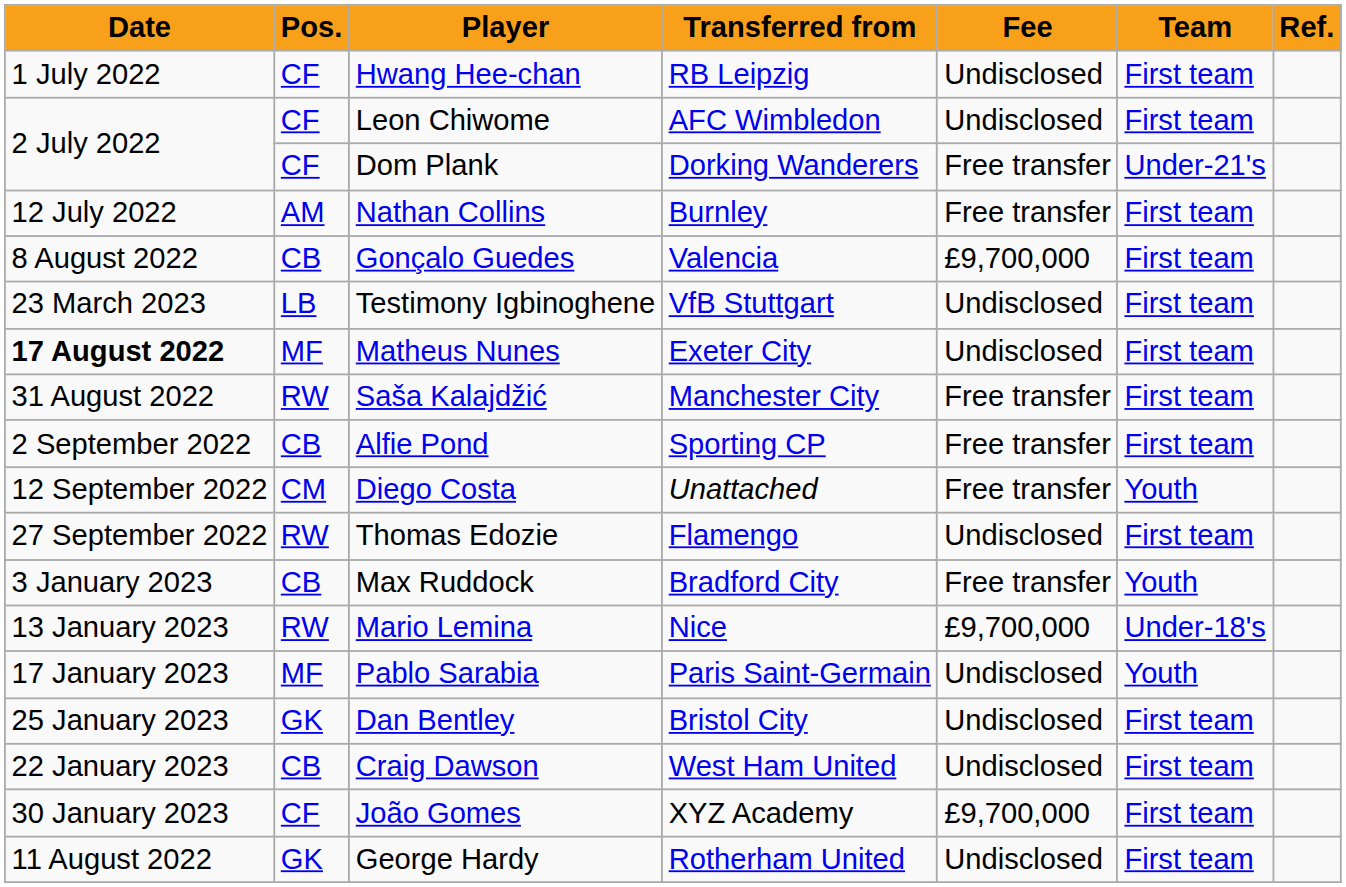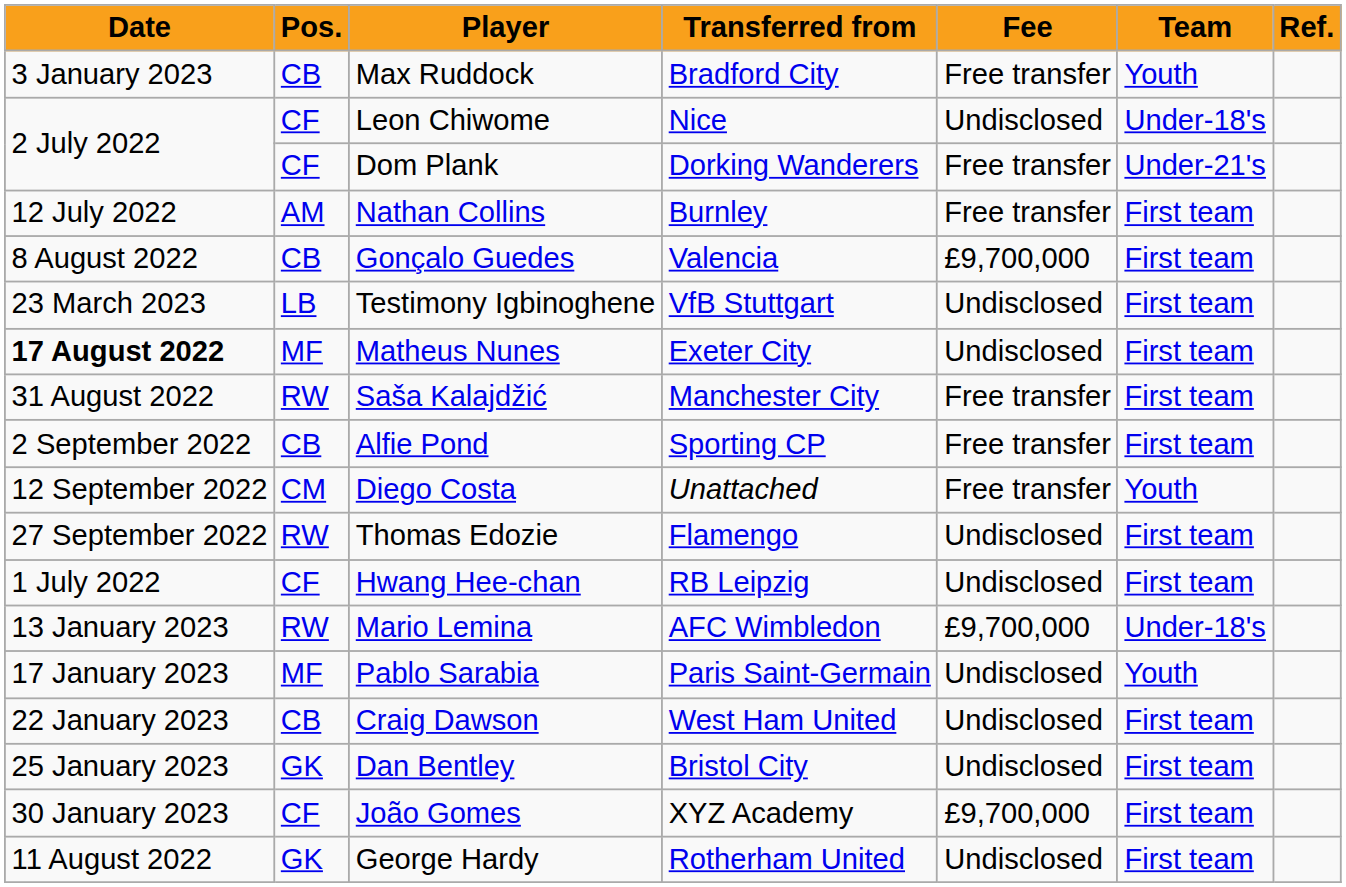rows swapped: (468, 73) <-> (445, 581)
(775, 119) AFC Wimbledon -> (698, 119) Nice
(1189, 119) First team -> (1195, 119) Under-18's
(698, 627) Nice -> (775, 627) AFC Wimbledon
rows swapped: (447, 766) <-> (435, 720)
